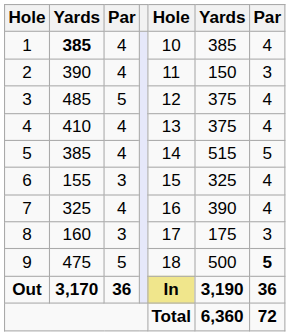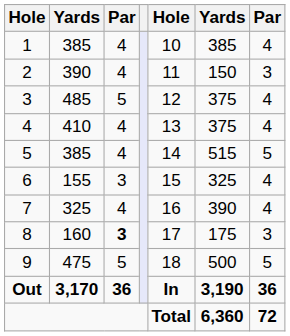(77, 45) bold -> (77, 45) normal
(122, 235) normal -> (122, 235) bold
(267, 262) bold -> (267, 262) normal
(171, 289) khaki background -> (171, 289) no background
